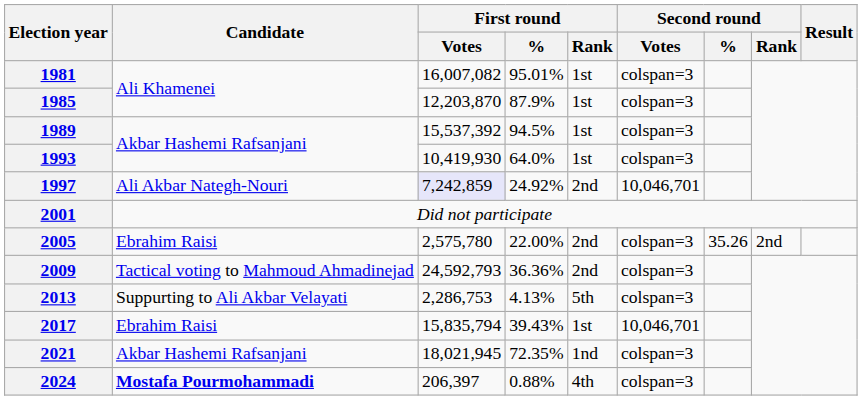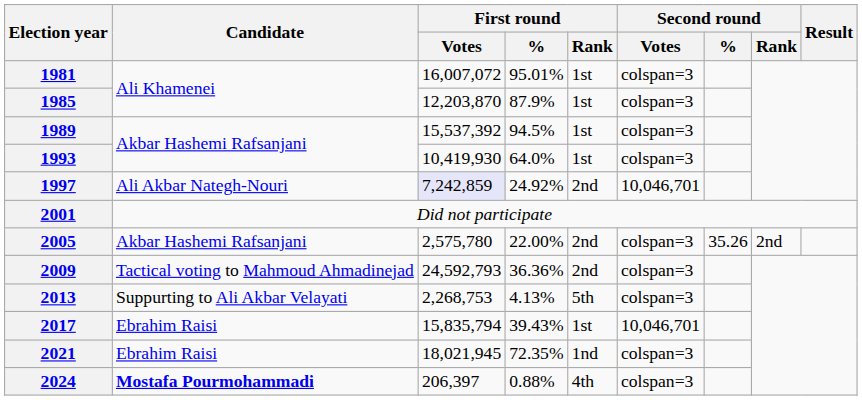(462, 74) 16,007,082 -> (462, 74) 16,007,072
(167, 241) Ebrahim Raisi -> (211, 241) Akbar Hashemi Rafsanjani
(457, 297) 2,286,753 -> (457, 297) 2,268,753
(211, 353) Akbar Hashemi Rafsanjani -> (167, 353) Ebrahim Raisi
